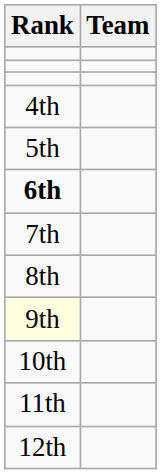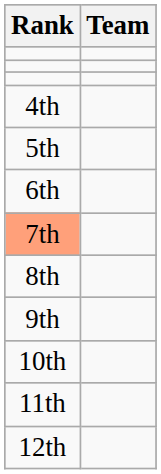(42, 190) bold -> (42, 190) normal
(42, 233) no background -> (42, 233) lightsalmon background
(42, 318) lightyellow background -> (42, 318) no background
